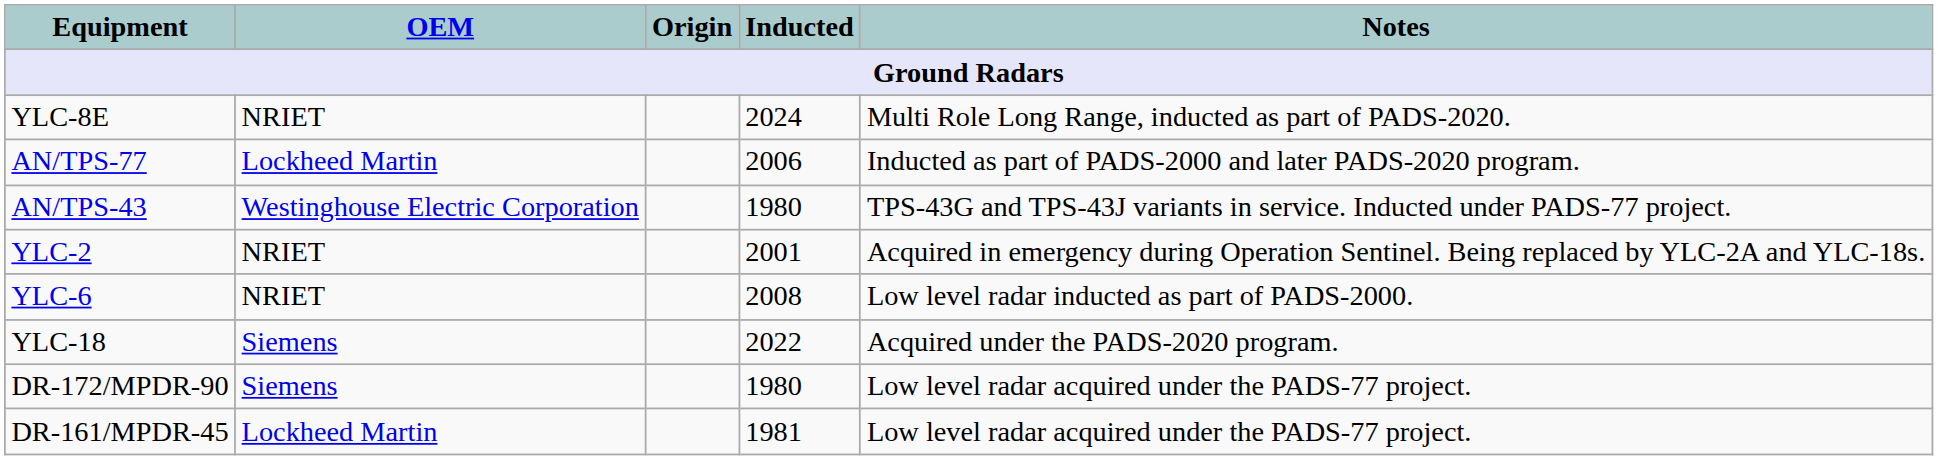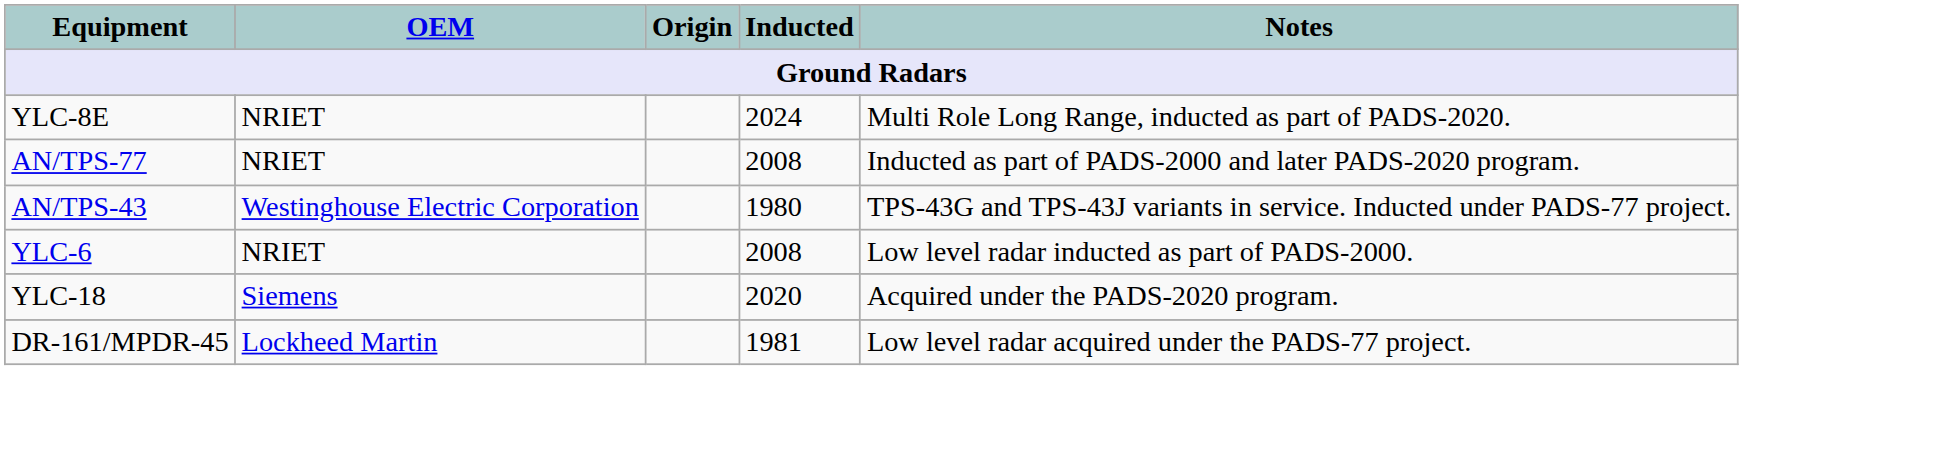(340, 161) Lockheed Martin -> (283, 161) NRIET
(774, 161) 2006 -> (774, 161) 2008
- row: (52, 251)
(774, 341) 2022 -> (774, 296) 2020
- row: (120, 386)
